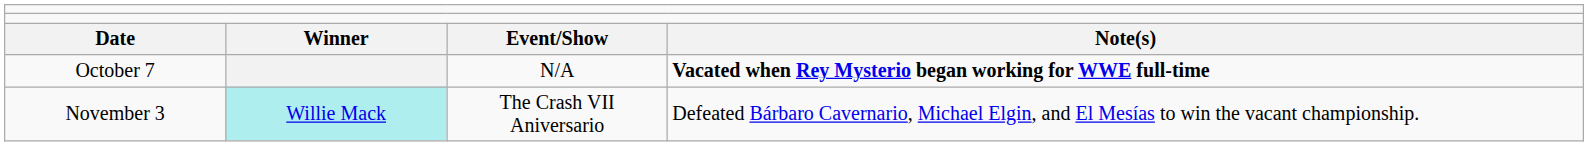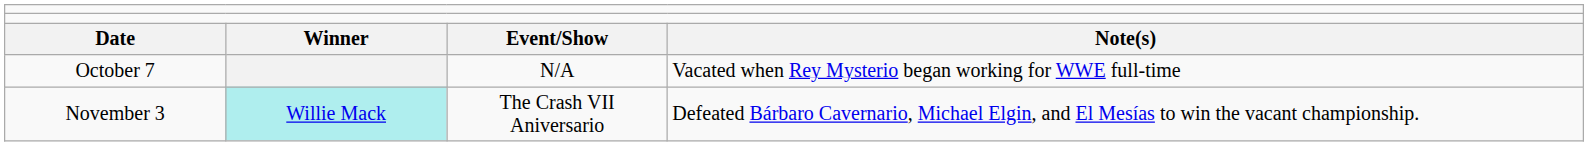(941, 70) bold -> (926, 70) normal
